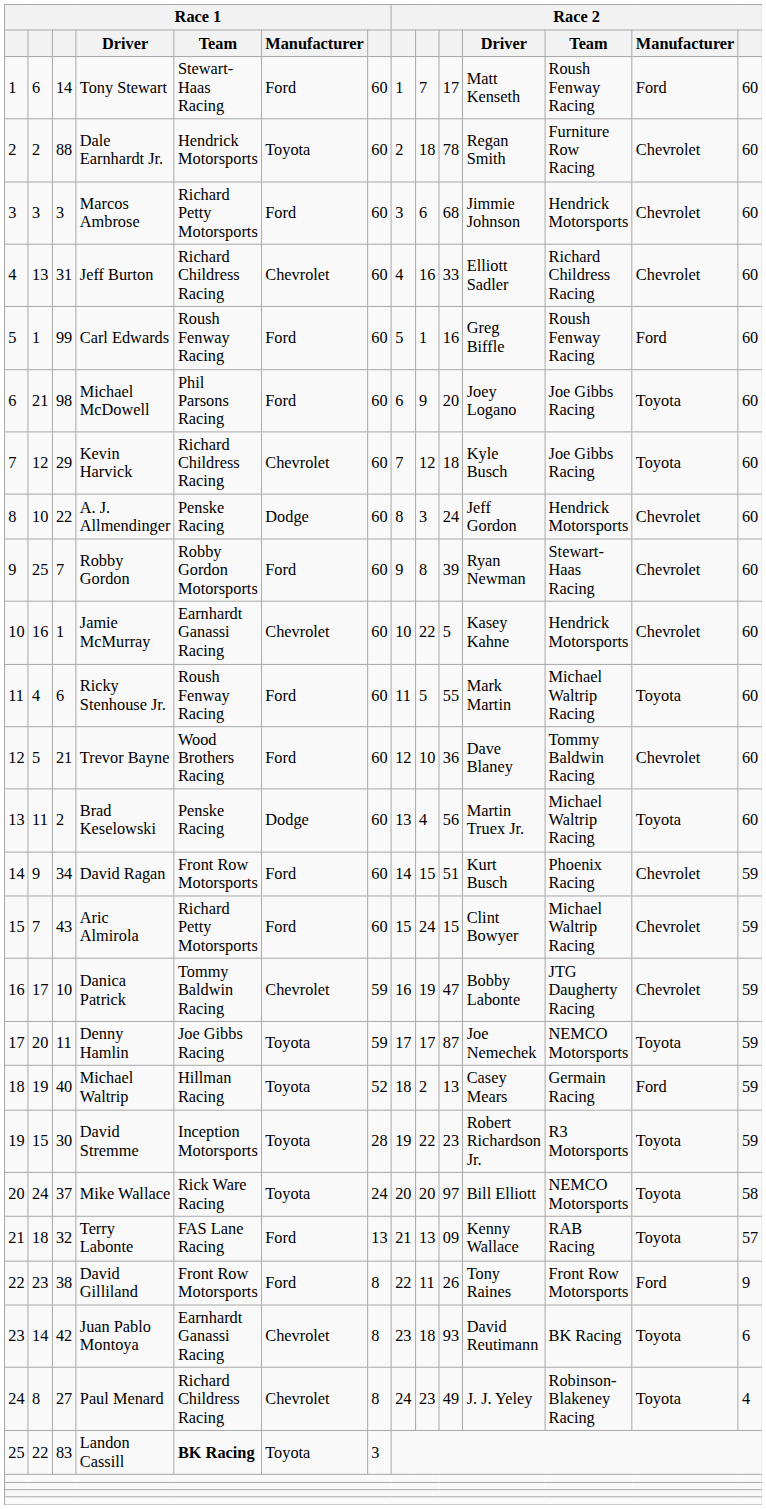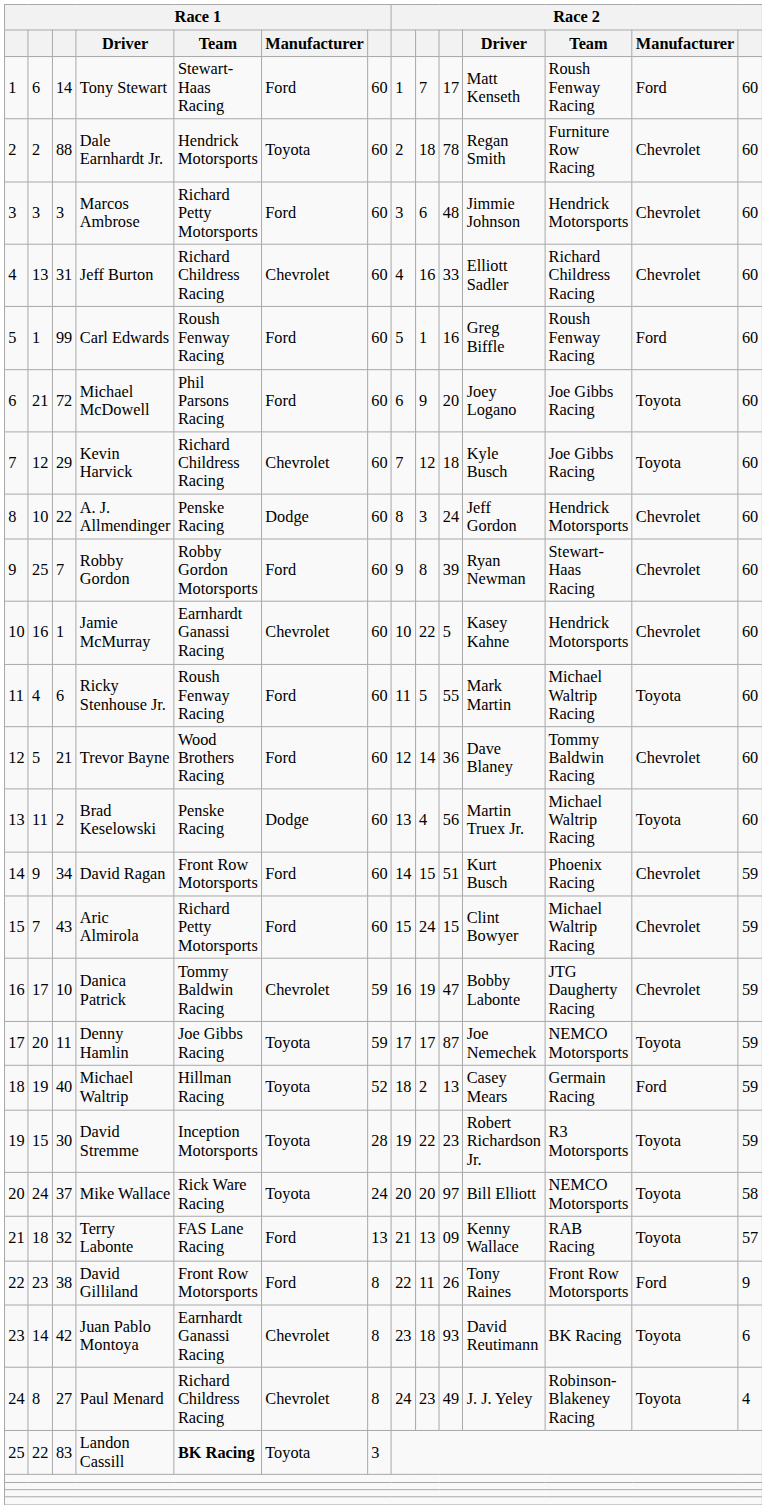(451, 212) 68 -> (451, 212) 48
(64, 400) 98 -> (64, 400) 72
(427, 757) 10 -> (427, 757) 14
